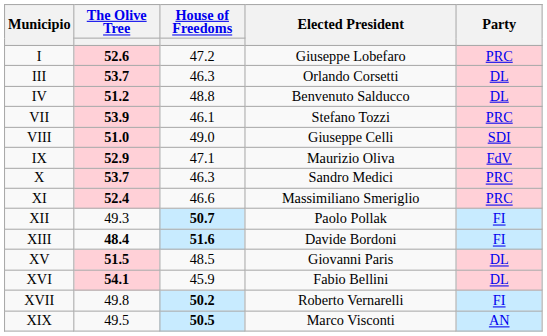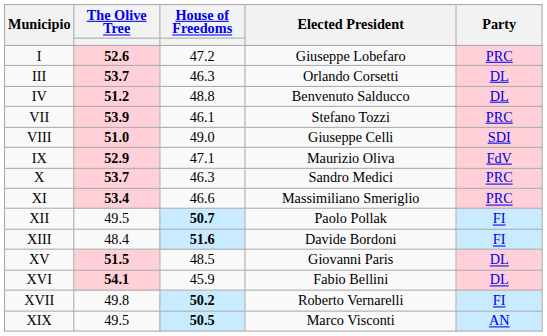(117, 198) 52.4 -> (117, 198) 53.4
(117, 218) 49.3 -> (117, 218) 49.5
(117, 239) bold -> (117, 239) normal
